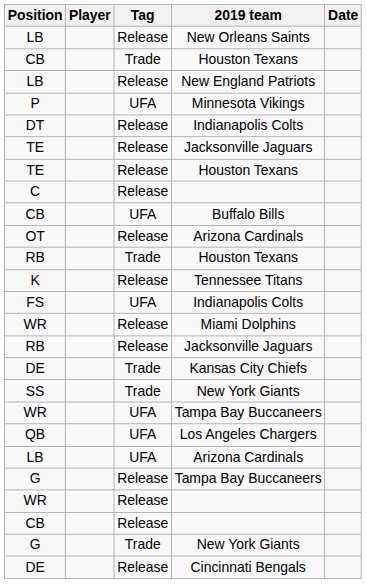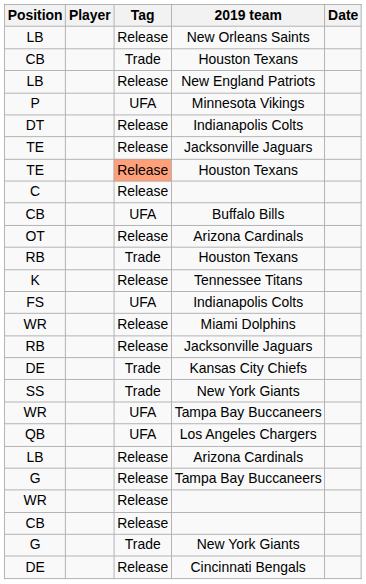(143, 170) no background -> (143, 170) lightsalmon background
(143, 457) UFA -> (143, 457) Release
